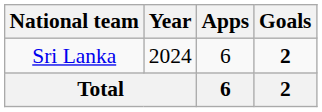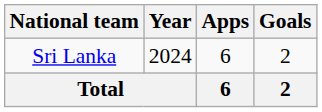(285, 55) bold -> (285, 55) normal
